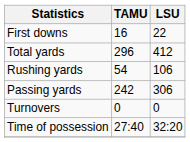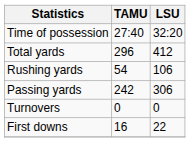rows swapped: (37, 33) <-> (58, 127)
